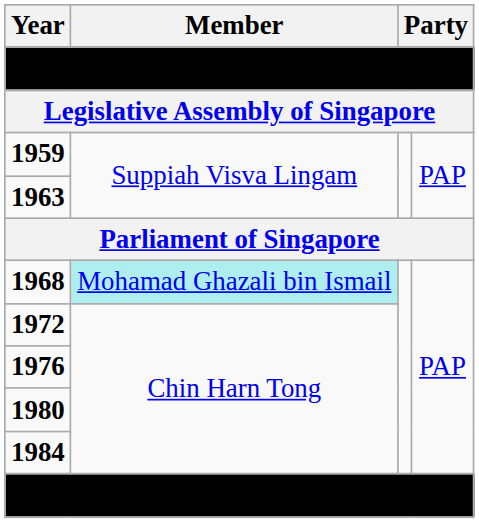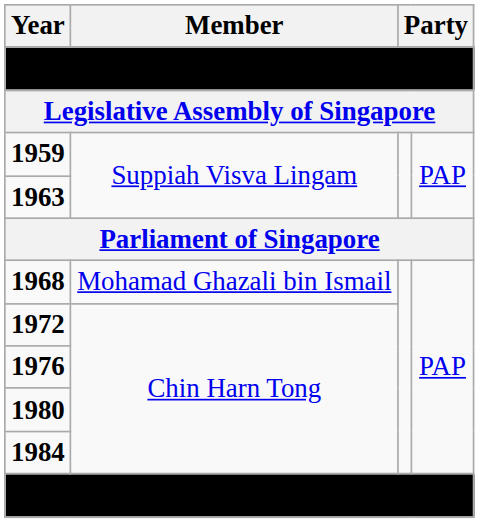(234, 281) paleturquoise background -> (234, 281) no background
